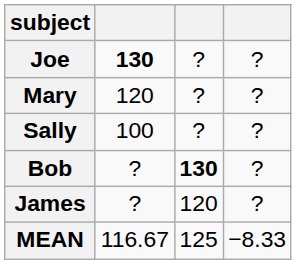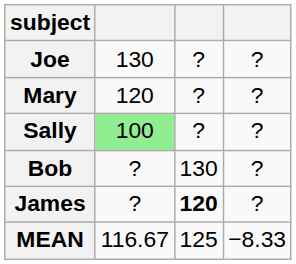(135, 58) bold -> (135, 58) normal
(135, 131) no background -> (135, 131) lightgreen background
(199, 167) bold -> (199, 167) normal
(199, 204) normal -> (199, 204) bold
